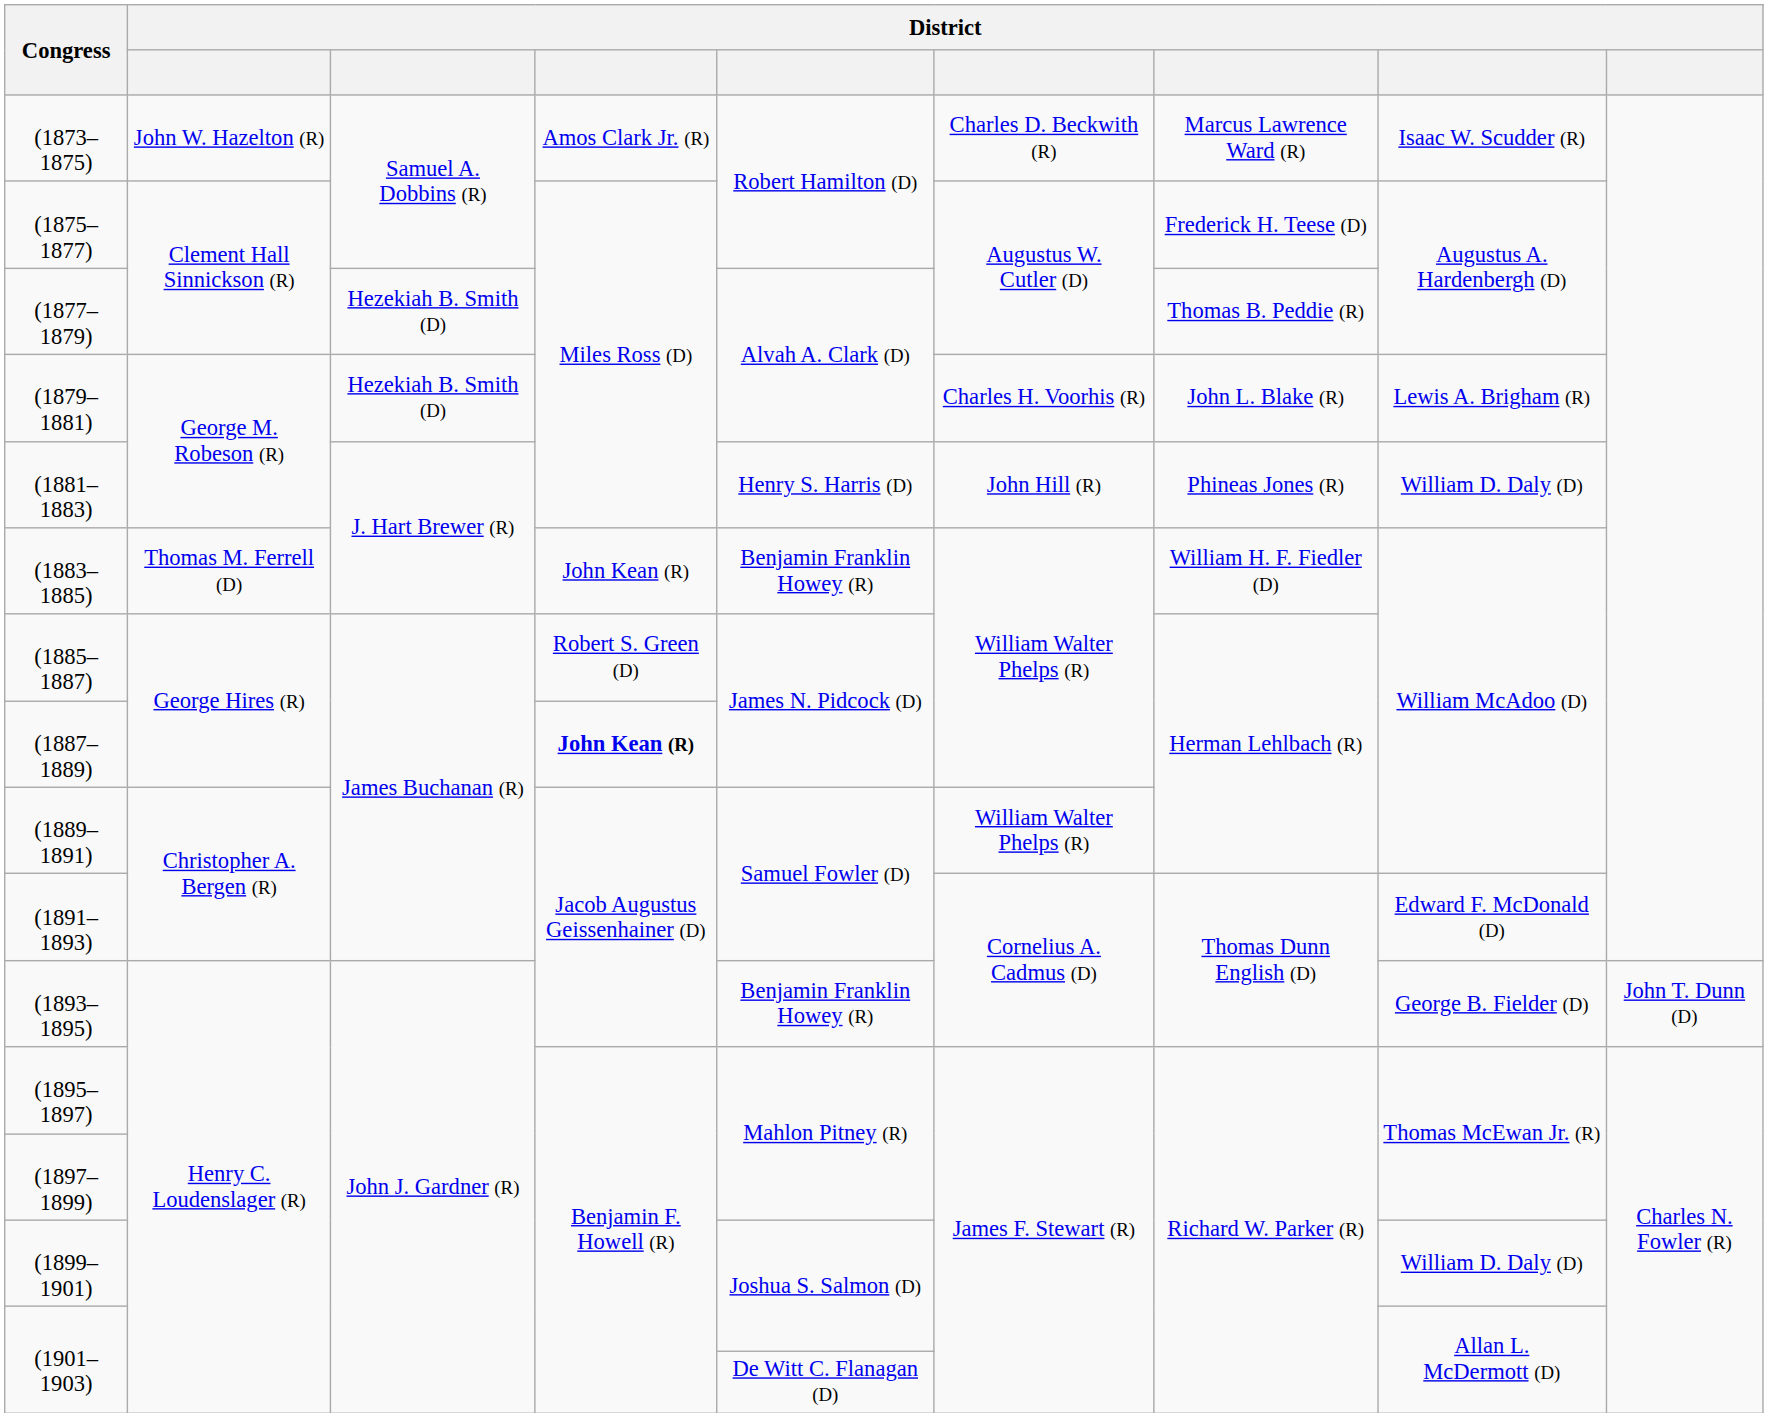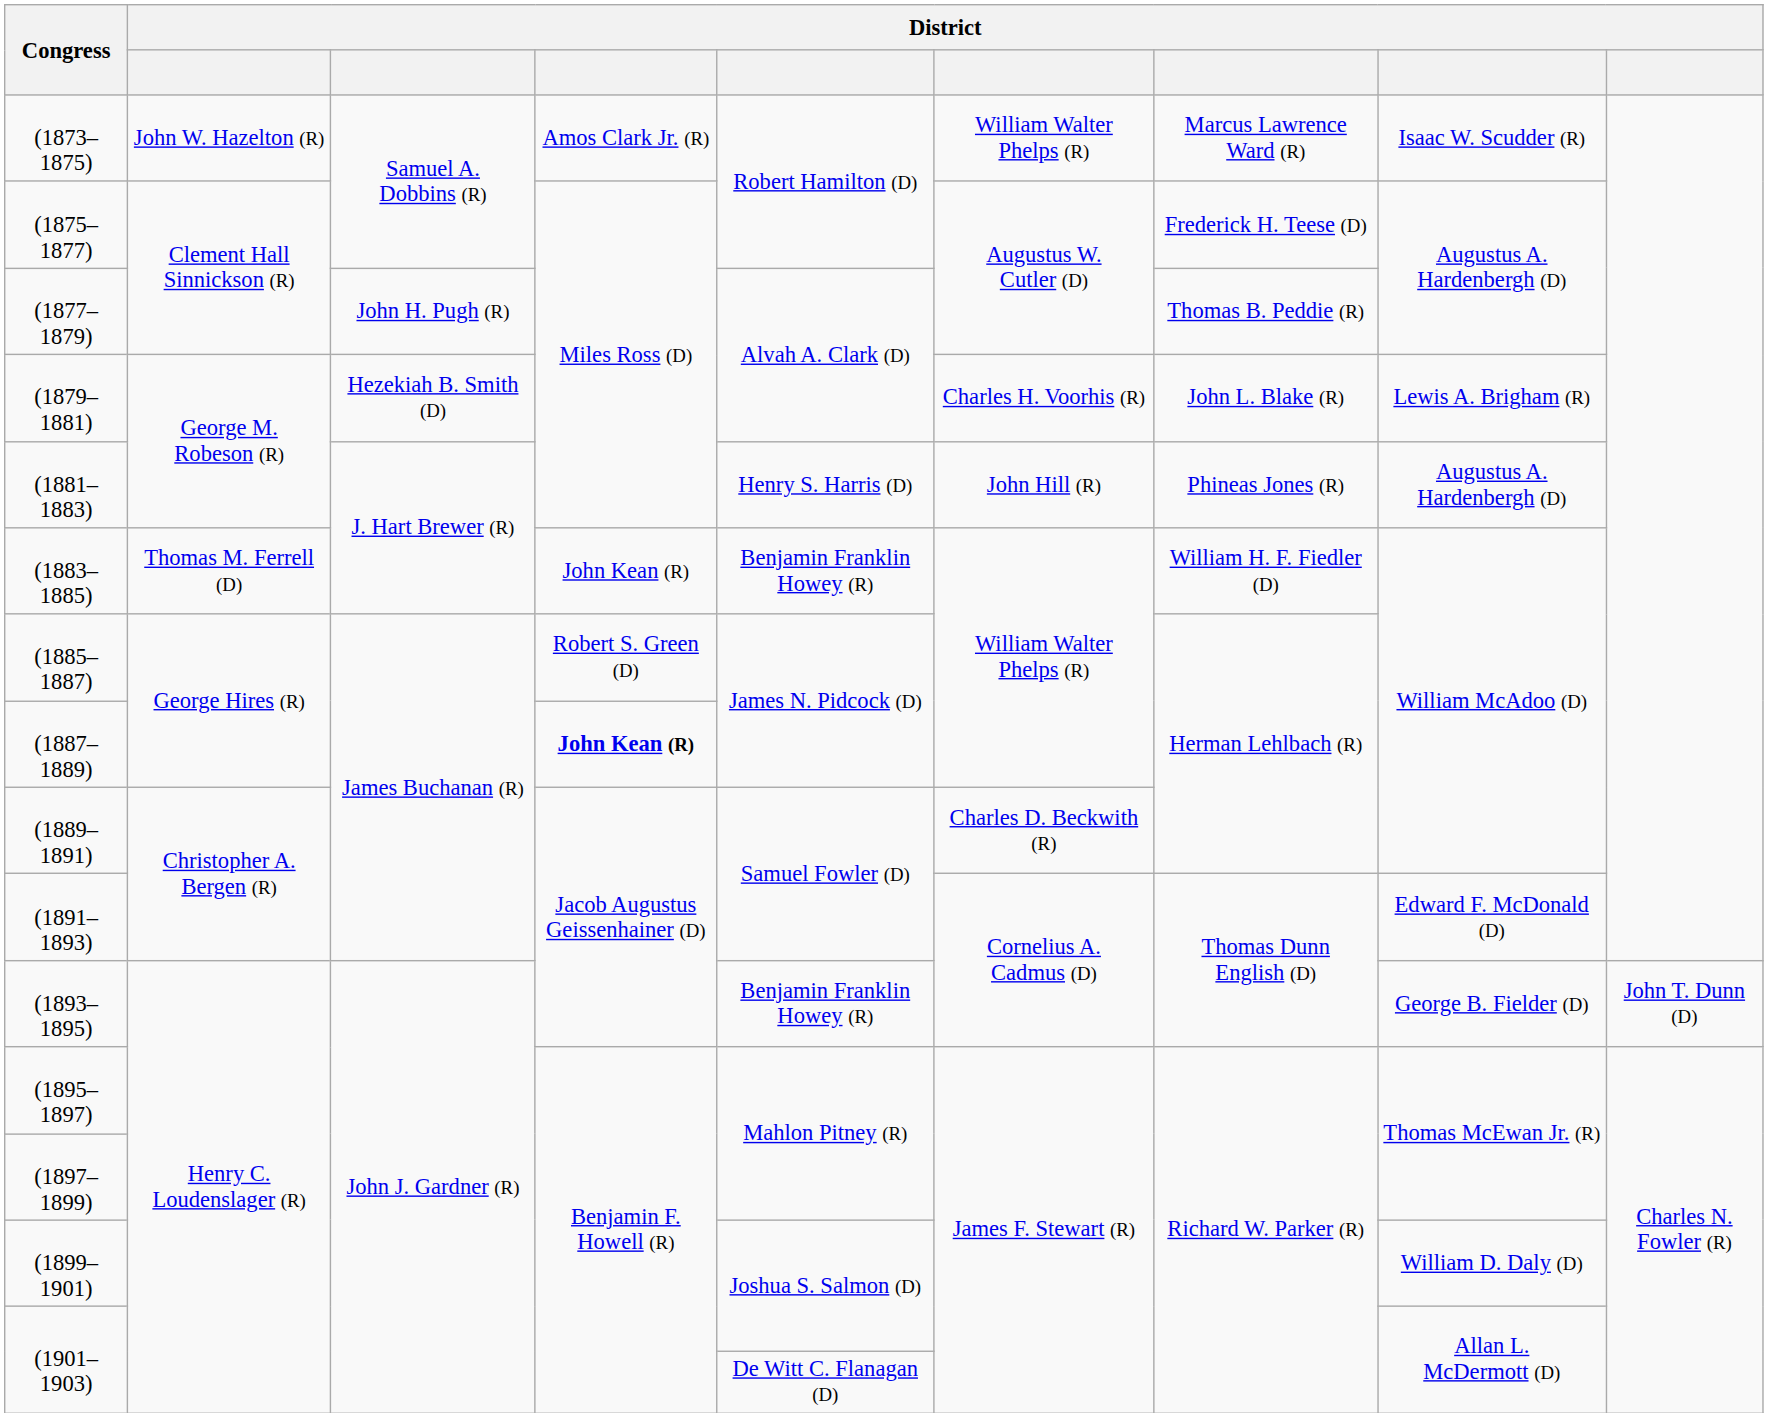(1044, 138) Charles D. Beckwith (R) -> (1044, 138) William Walter Phelps (R)
(433, 311) Hezekiah B. Smith (D) -> (433, 311) John H. Pugh (R)
(1492, 484) William D. Daly (D) -> (1492, 484) Augustus A. Hardenbergh (D)
(1044, 830) William Walter Phelps (R) -> (1044, 830) Charles D. Beckwith (R)
